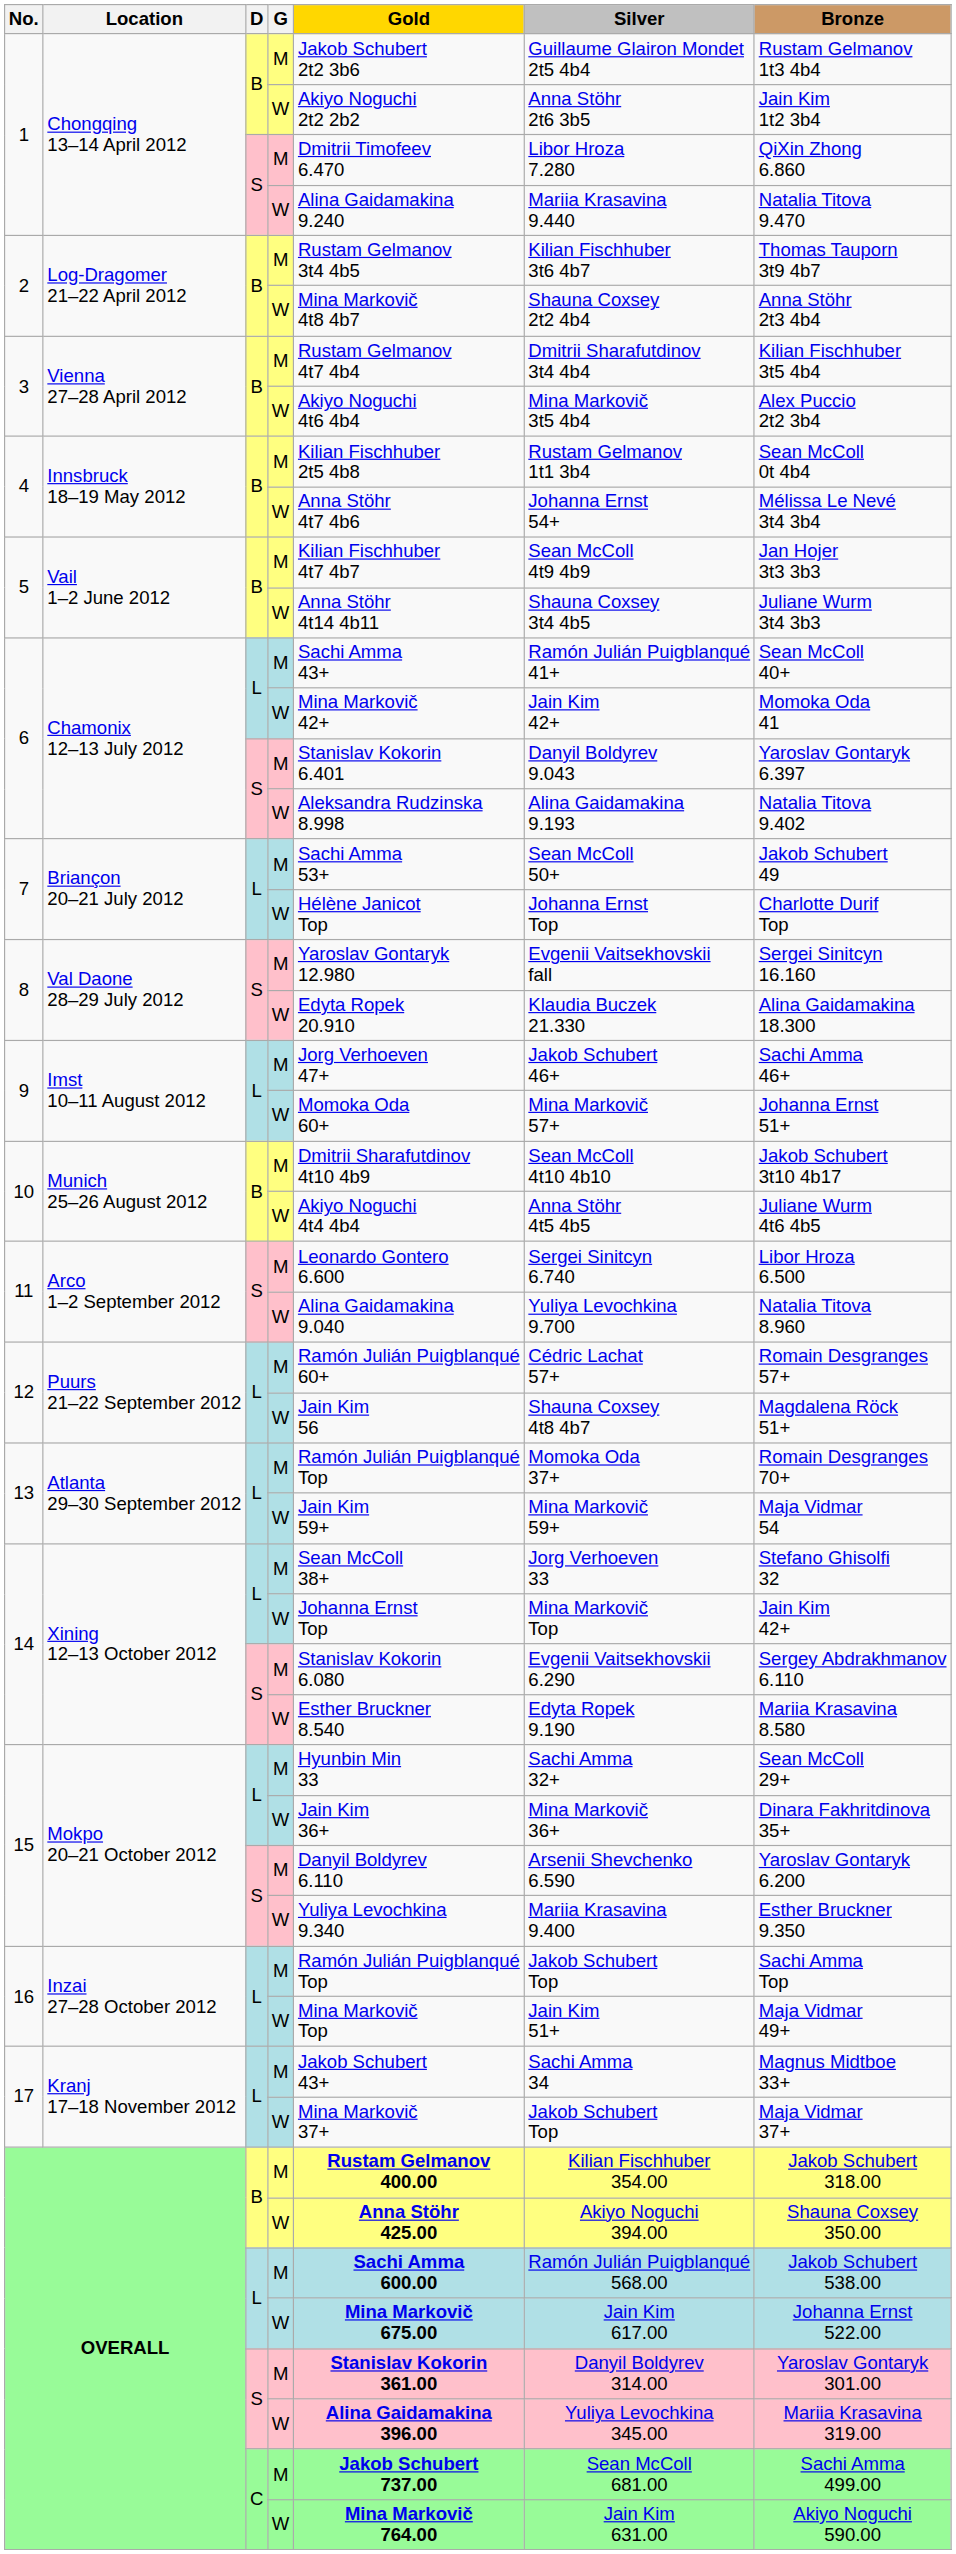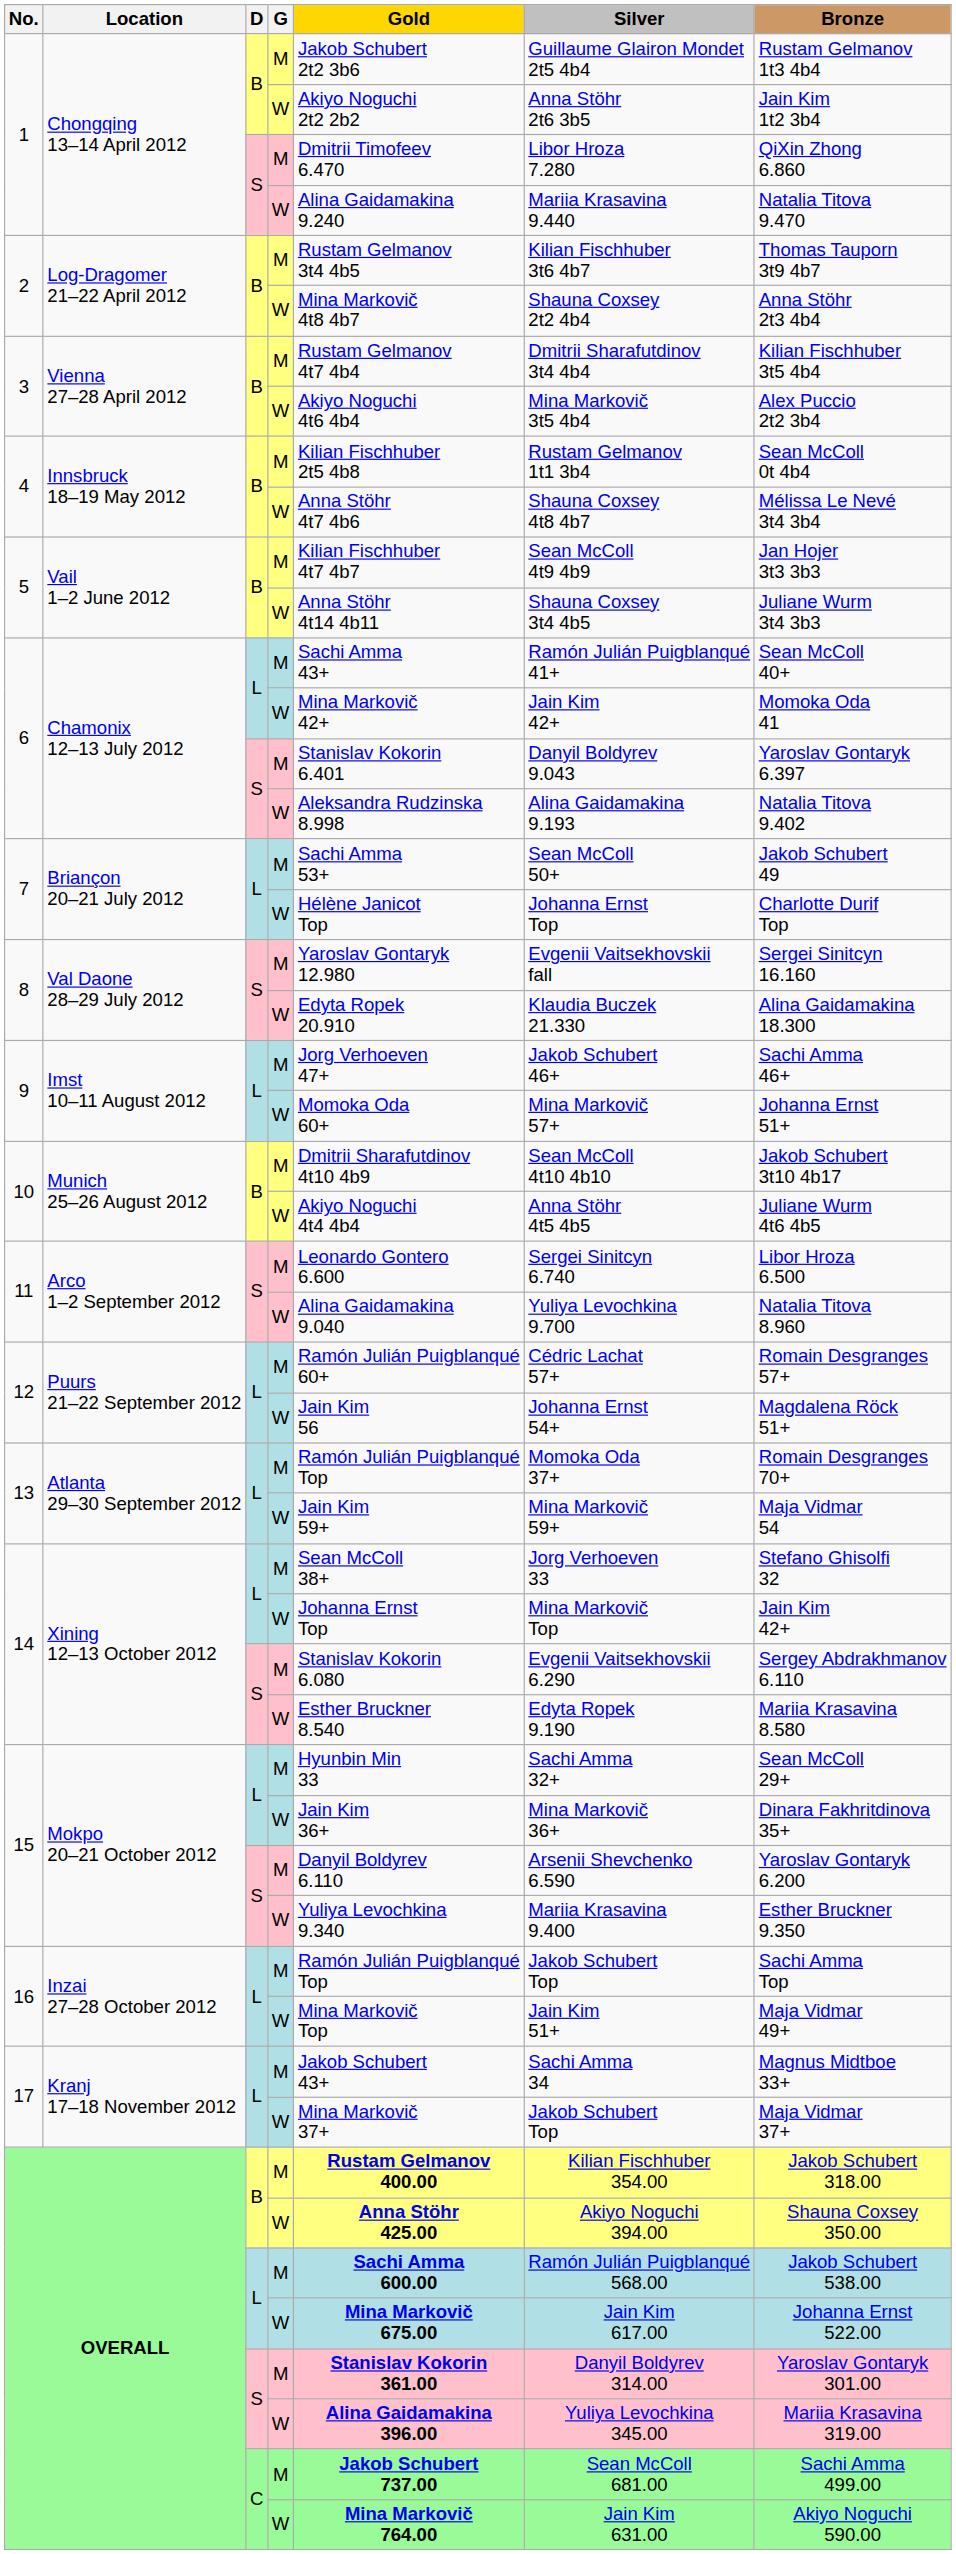(588, 511) Johanna Ernst 54+ -> (594, 511) Shauna Coxsey 4t8 4b7
(594, 1417) Shauna Coxsey 4t8 4b7 -> (588, 1417) Johanna Ernst 54+
